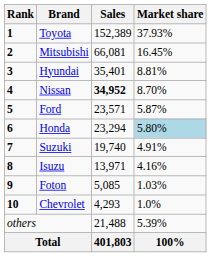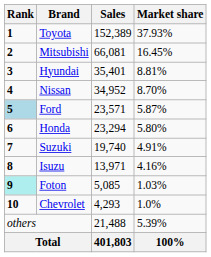(110, 90) bold -> (110, 90) normal
(10, 109) no background -> (10, 109) lightblue background
(152, 128) lightblue background -> (152, 128) no background
(10, 185) no background -> (10, 185) paleturquoise background
